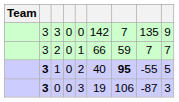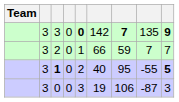(81, 32) normal -> (81, 32) bold
(124, 32) normal -> (124, 32) bold
(168, 32) normal -> (168, 32) bold
(45, 69) bold -> (45, 69) normal
(57, 69) normal -> (57, 69) bold
(124, 69) bold -> (124, 69) normal
(168, 69) normal -> (168, 69) bold
(45, 87) bold -> (45, 87) normal
